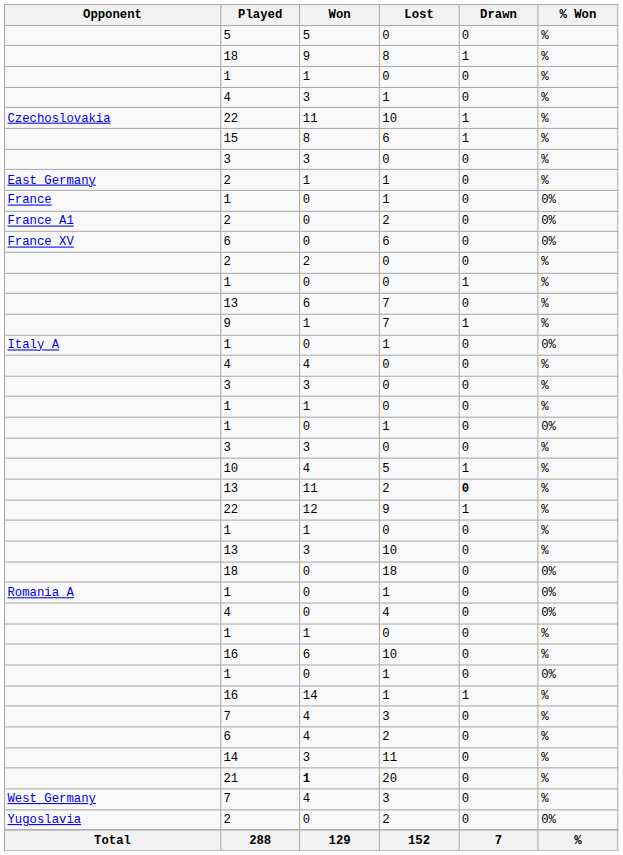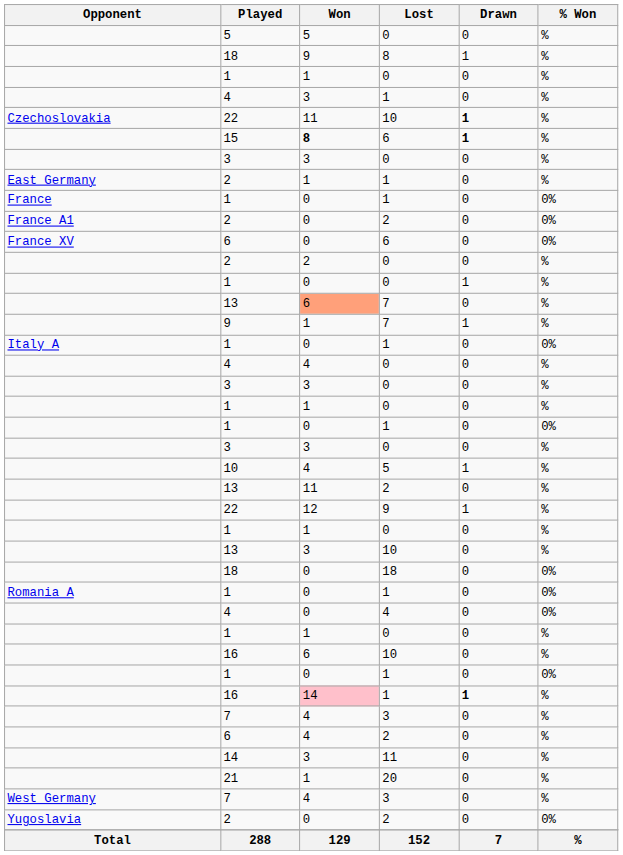(465, 118) normal -> (465, 118) bold
(307, 138) normal -> (307, 138) bold
(465, 138) normal -> (465, 138) bold
(307, 303) no background -> (307, 303) lightsalmon background
(465, 489) bold -> (465, 489) normal
(310, 696) no background -> (310, 696) pink background
(465, 696) normal -> (465, 696) bold
(307, 778) bold -> (307, 778) normal
